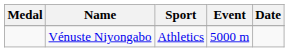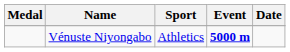(230, 36) normal -> (230, 36) bold
